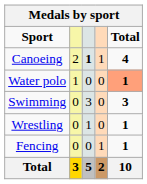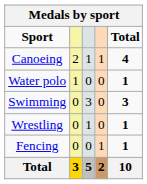(88, 59) bold -> (88, 59) normal
(125, 80) lightsalmon background -> (125, 80) no background
